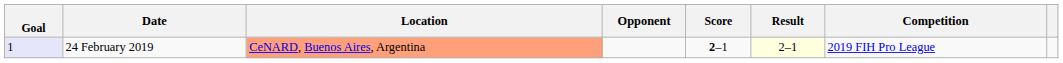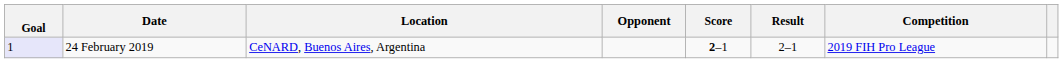(337, 48) lightsalmon background -> (337, 48) no background
(788, 48) lightyellow background -> (788, 48) no background
